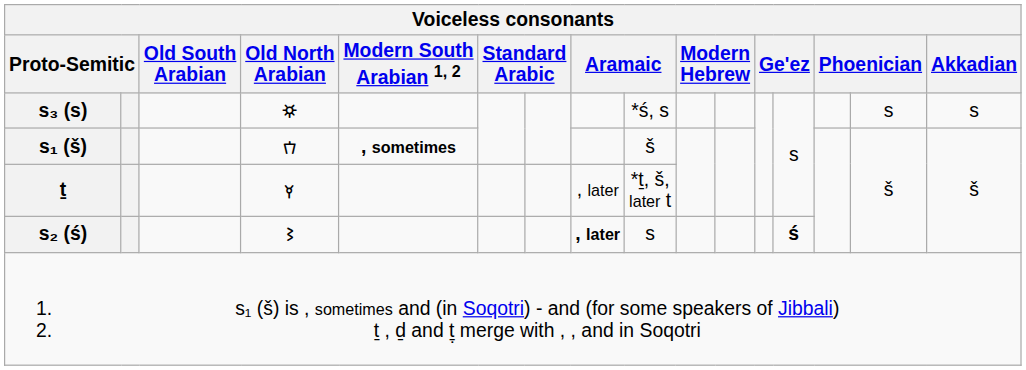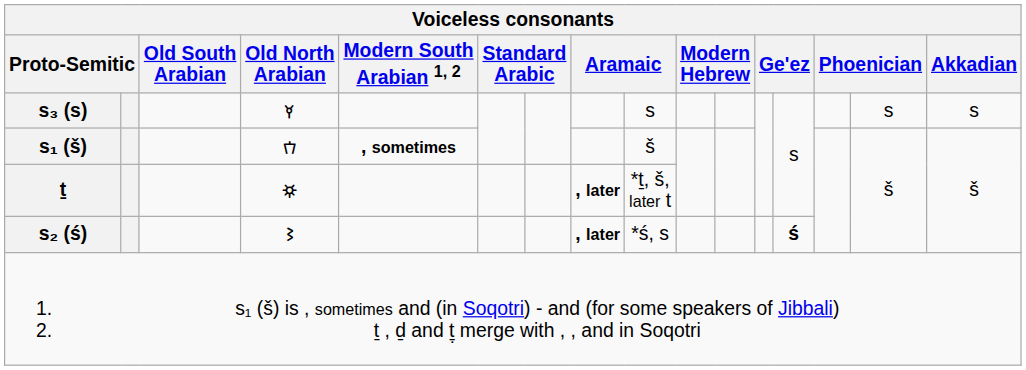(290, 111) 𐪏 -> (290, 111) 𐪛
(650, 110) *ś, s -> (650, 110) s
(290, 191) 𐪛 -> (290, 191) 𐪏
(598, 190) normal -> (598, 190) bold
(650, 234) s -> (650, 234) *ś, s
